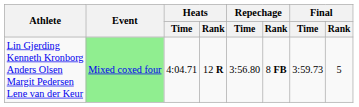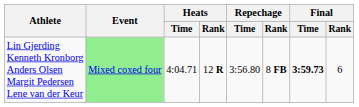(308, 70) normal -> (308, 70) bold
(339, 70) 5 -> (340, 70) 6
